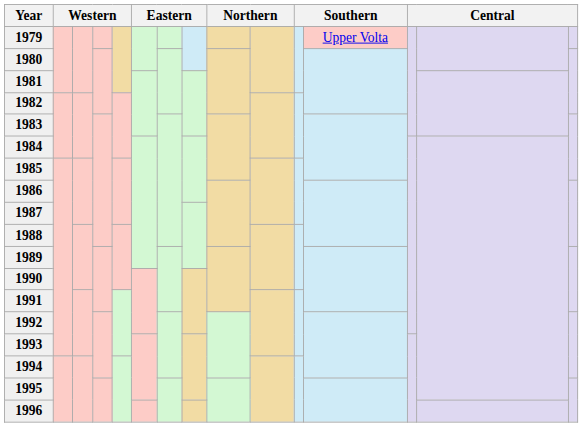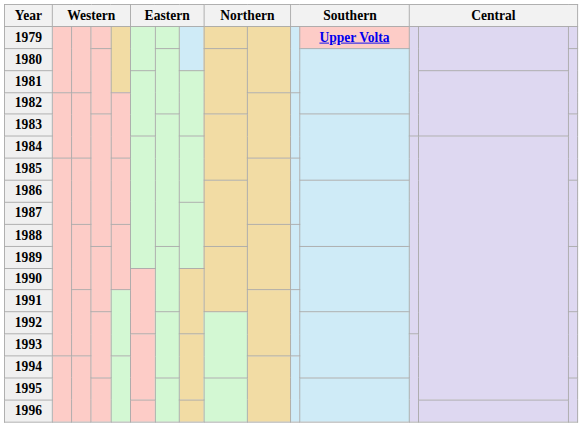(355, 37) normal -> (354, 37) bold
